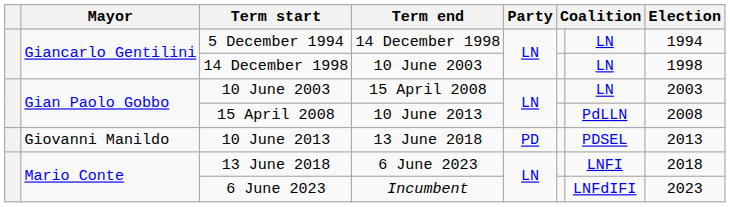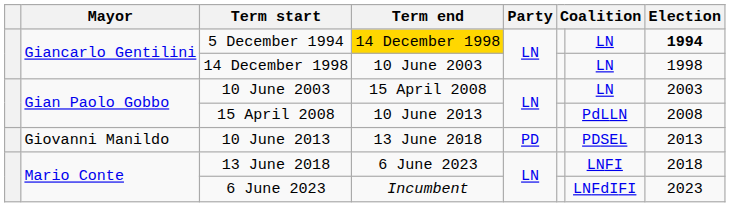(428, 41) no background -> (428, 41) gold background
(685, 41) normal -> (685, 41) bold
